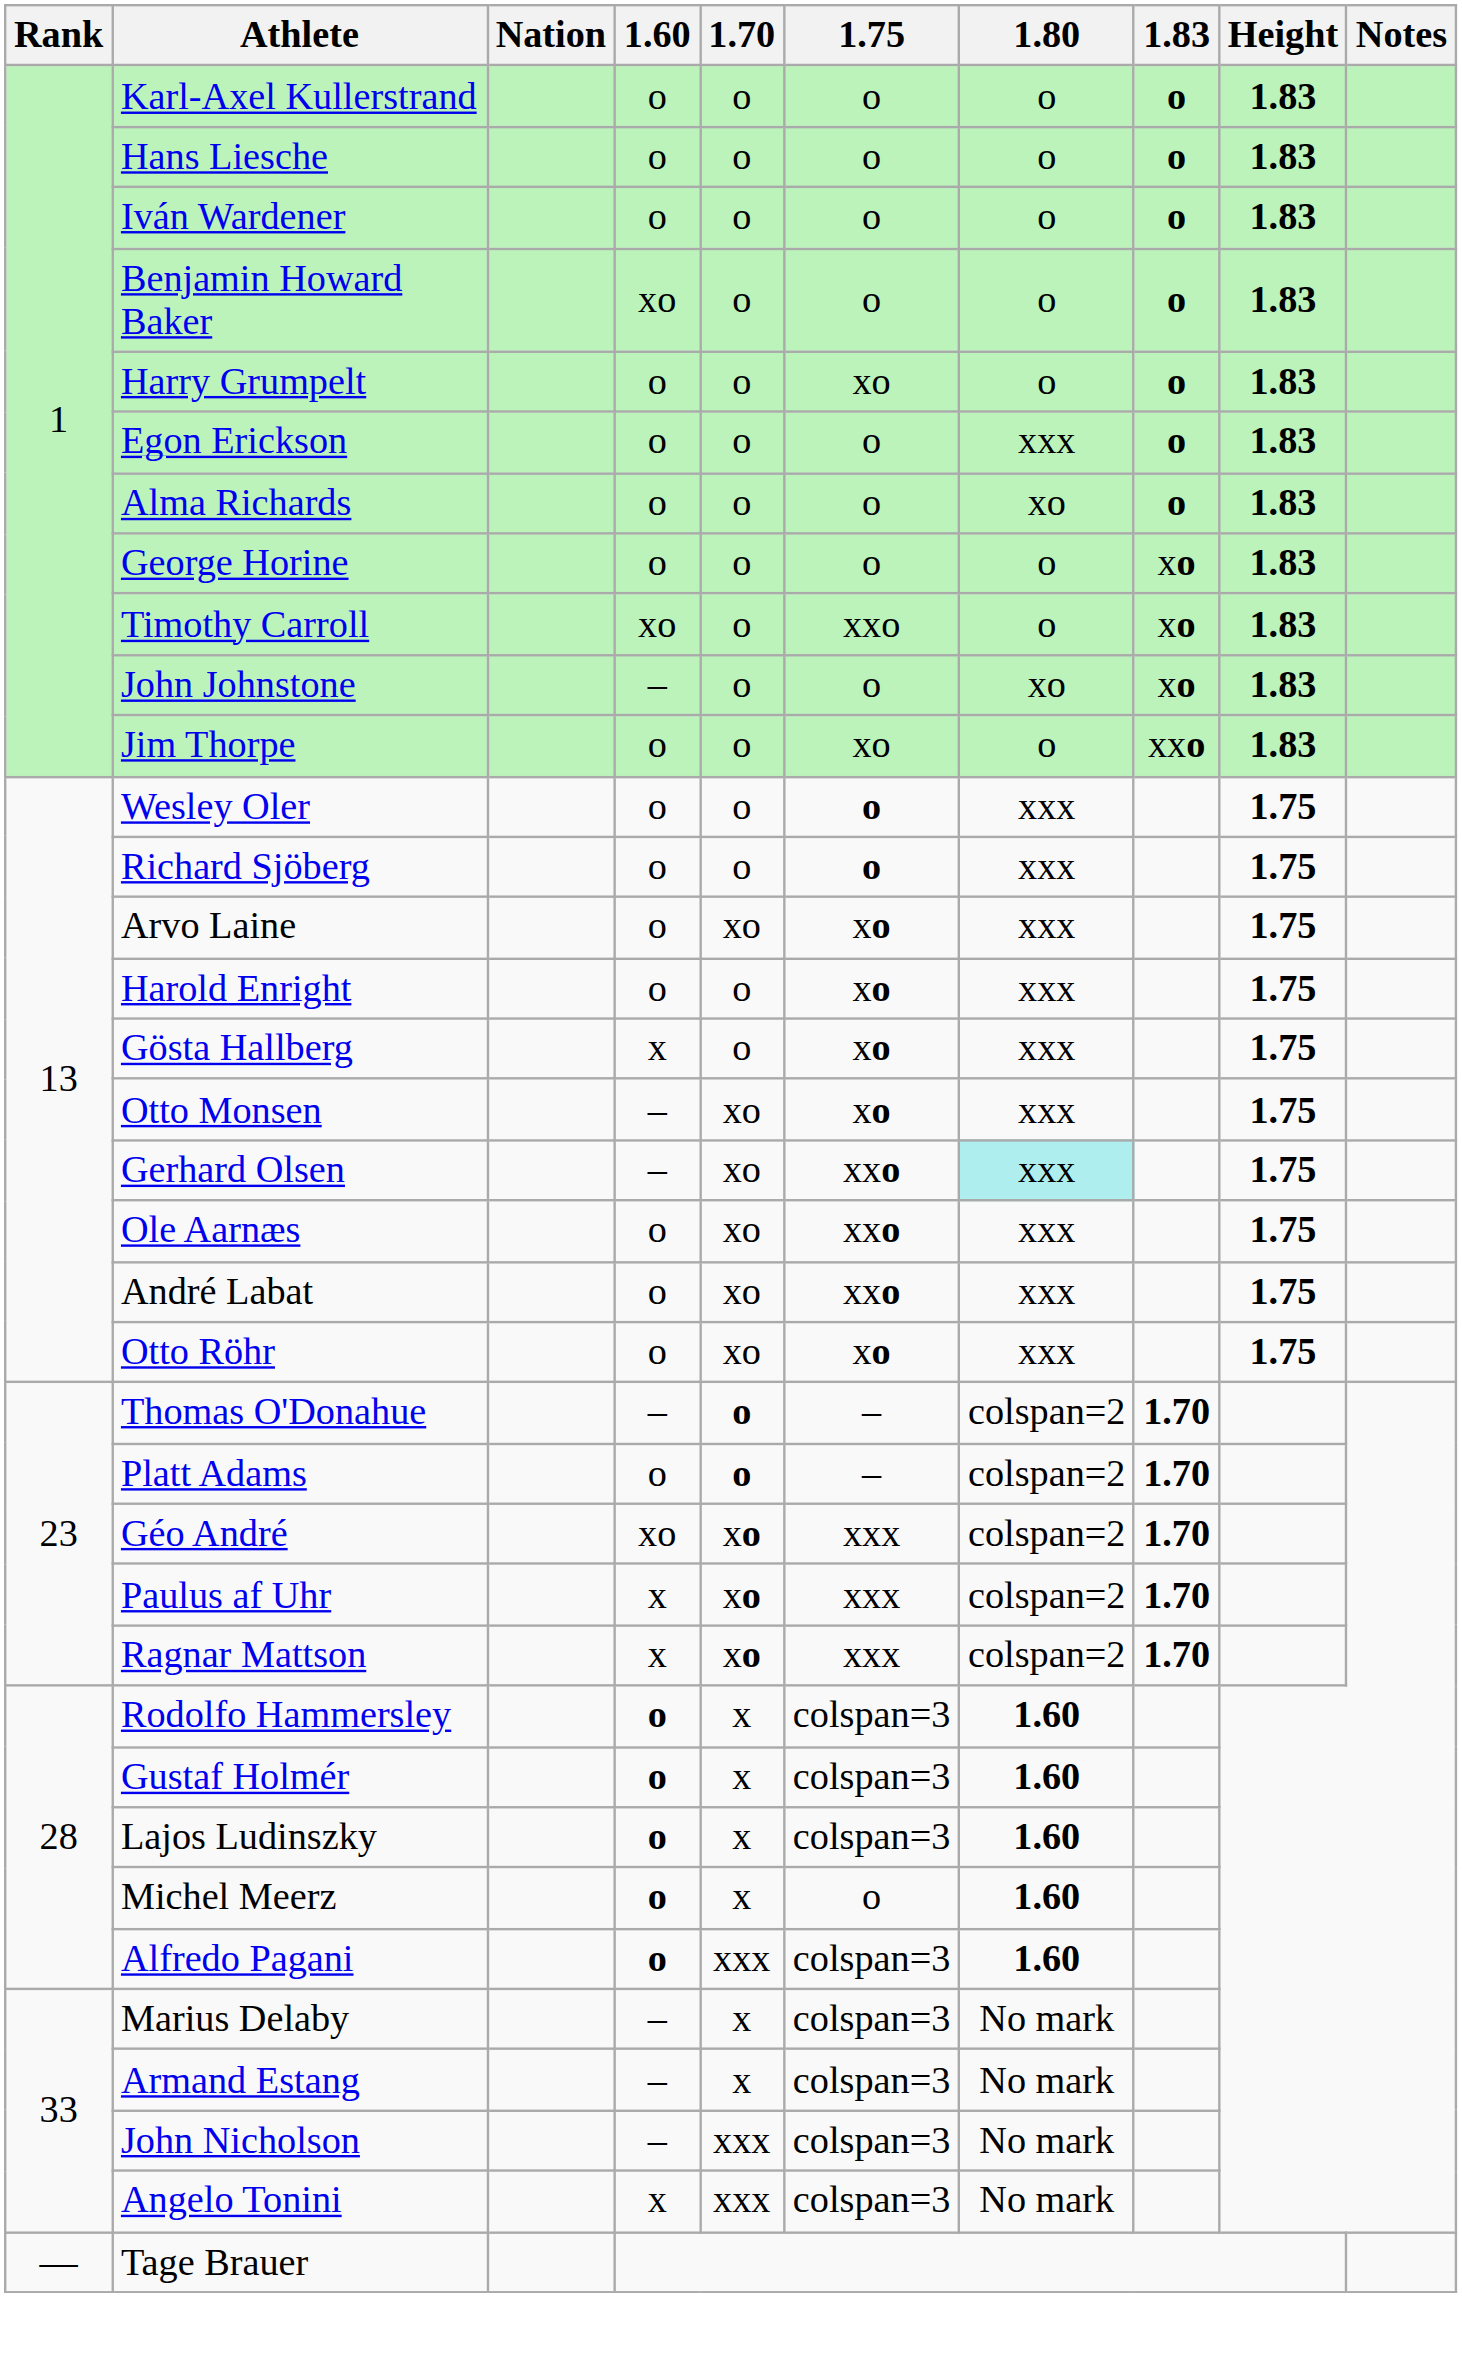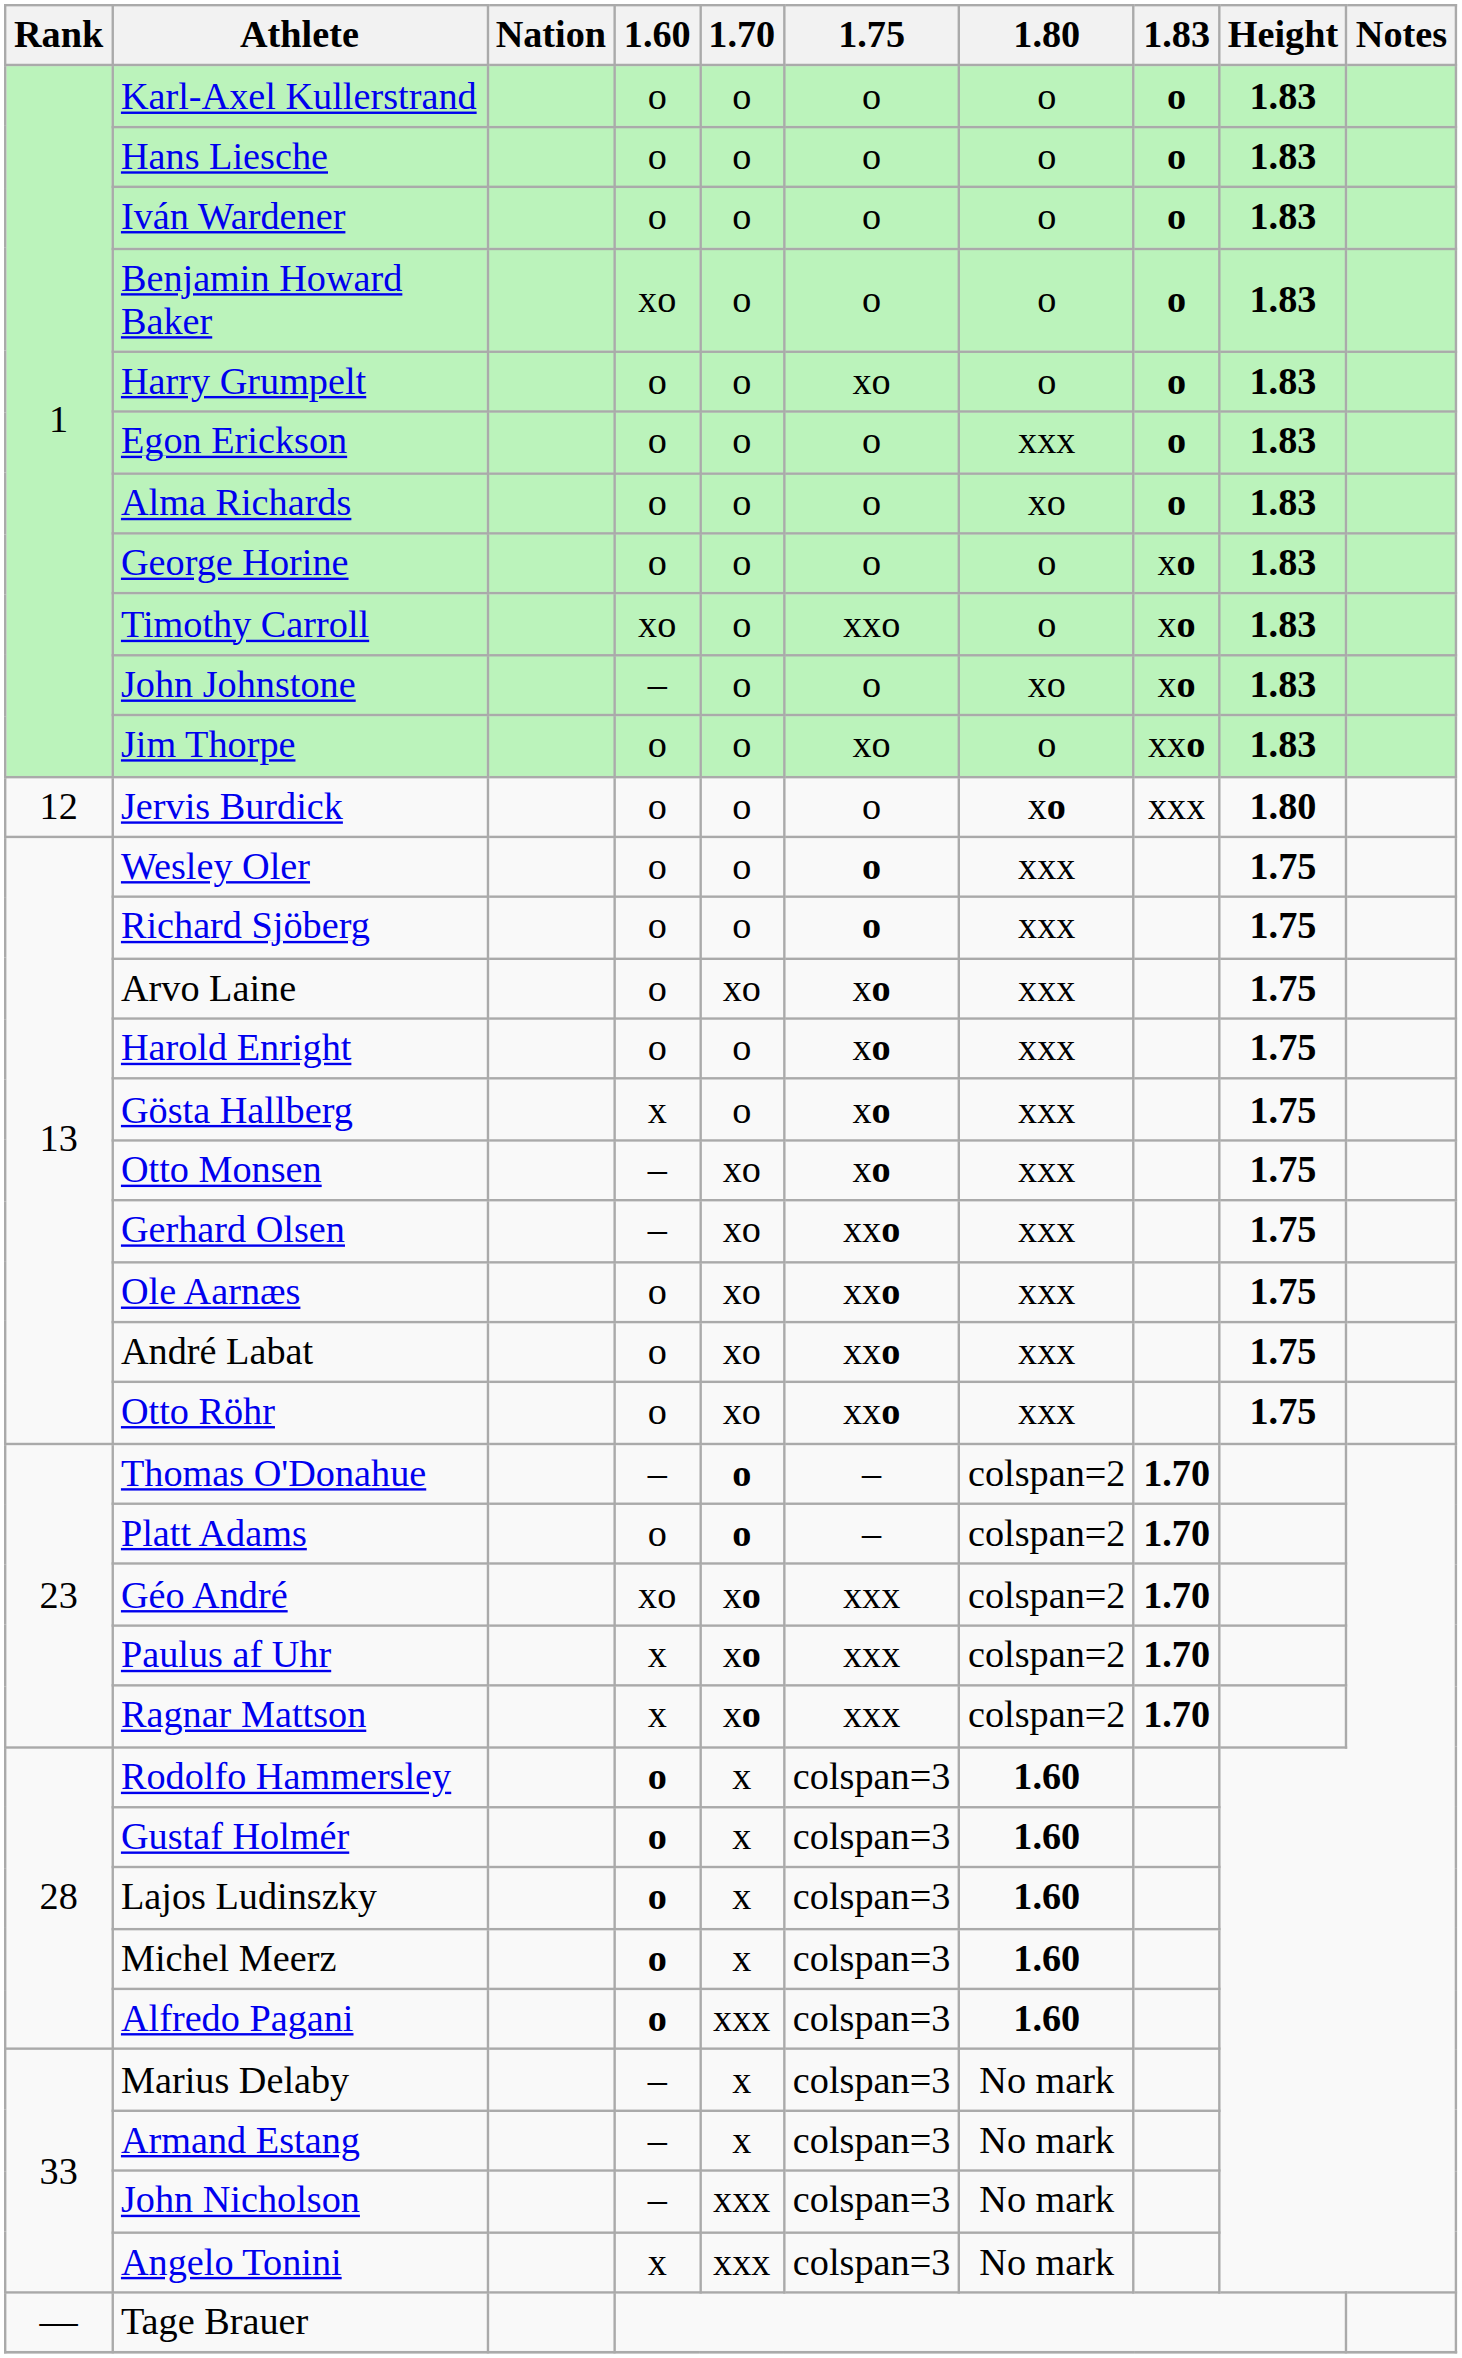+ row: (232, 805)
(1047, 1169) paleturquoise background -> (1047, 1230) no background
(872, 1351) xo -> (872, 1412) xxo
(872, 1897) o -> (872, 1957) colspan=3
